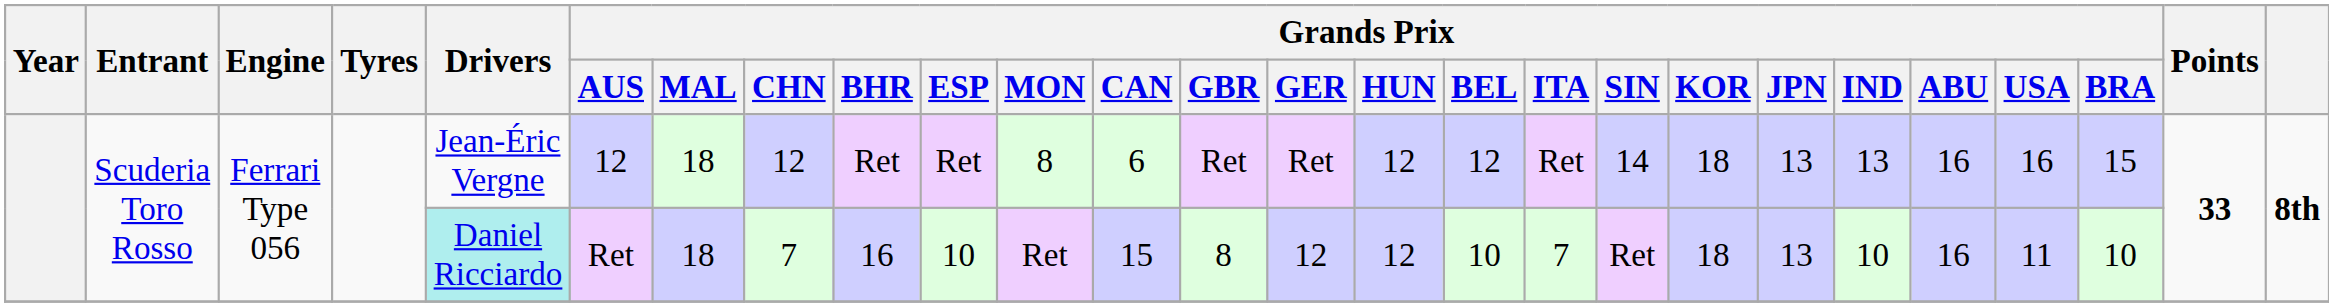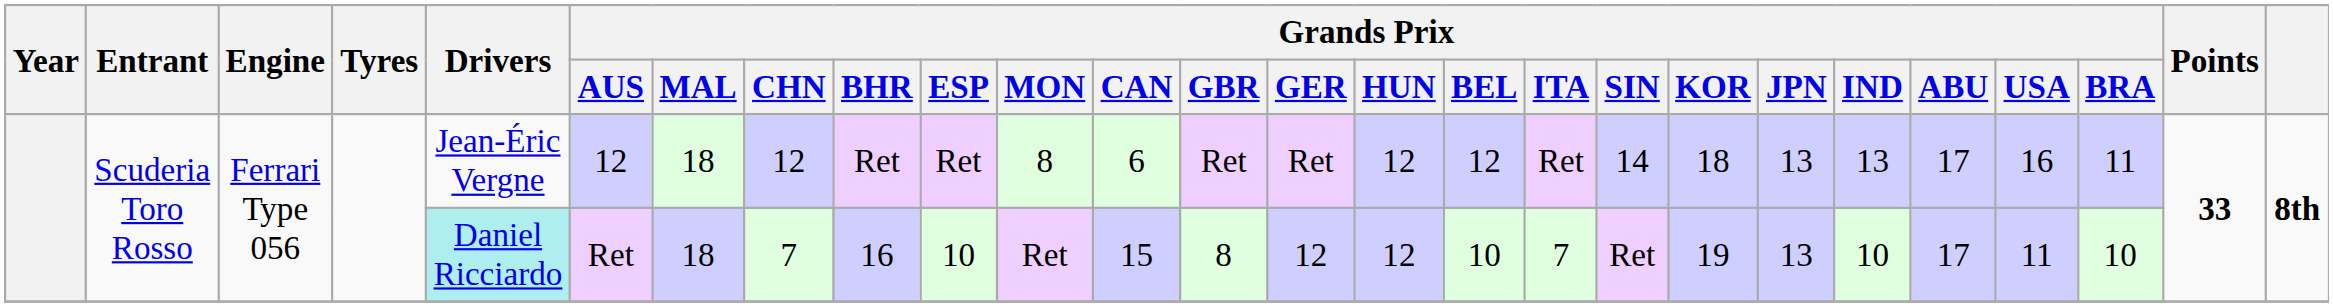(1953, 160) 16 -> (1953, 160) 17
(2120, 160) 15 -> (2120, 160) 11
(1713, 254) 18 -> (1713, 254) 19
(1953, 254) 16 -> (1953, 254) 17
